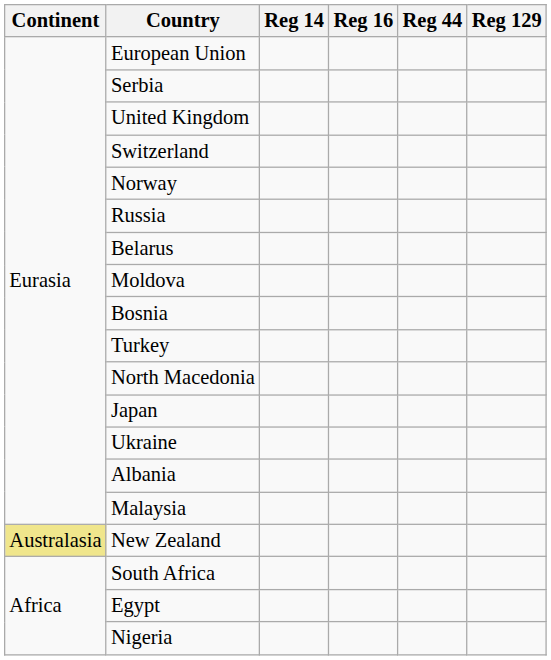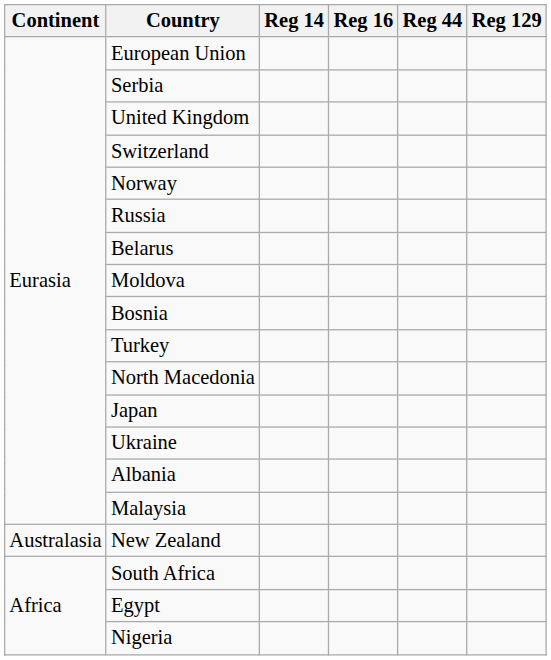(55, 540) khaki background -> (55, 540) no background
